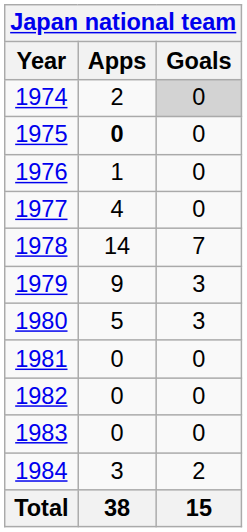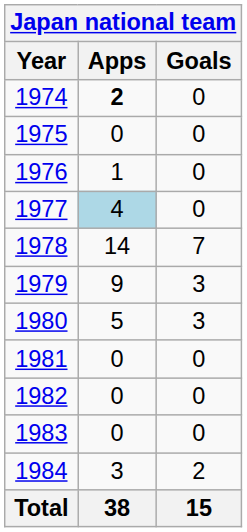(117, 97) normal -> (117, 97) bold
(199, 97) lightgrey background -> (199, 97) no background
(117, 135) bold -> (117, 135) normal
(117, 209) no background -> (117, 209) lightblue background
